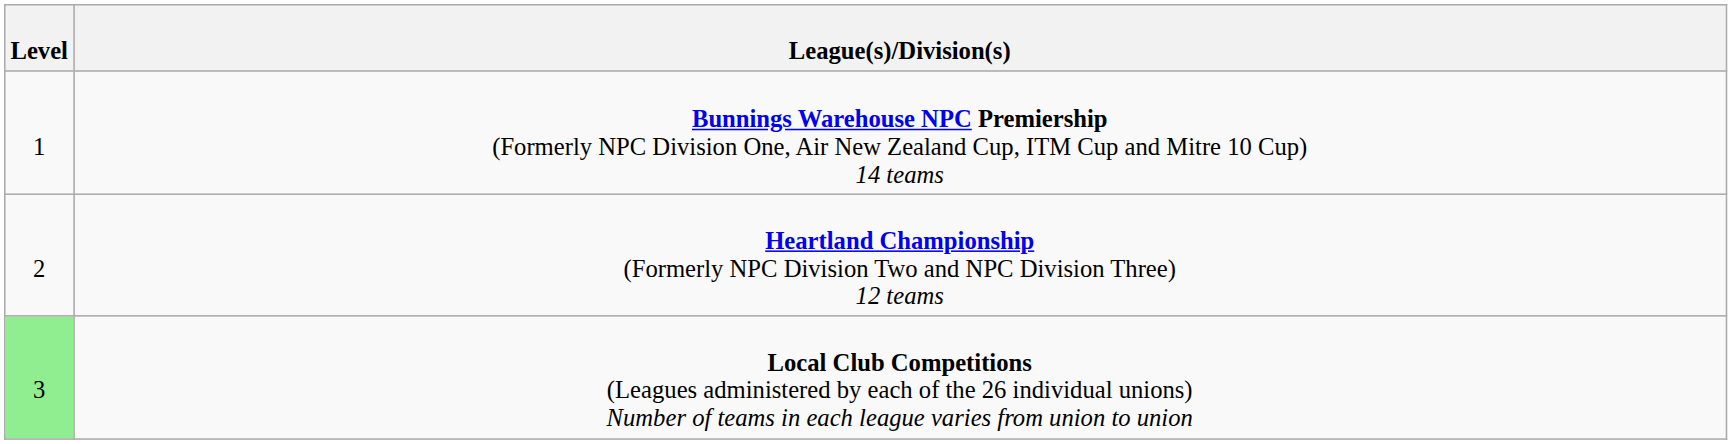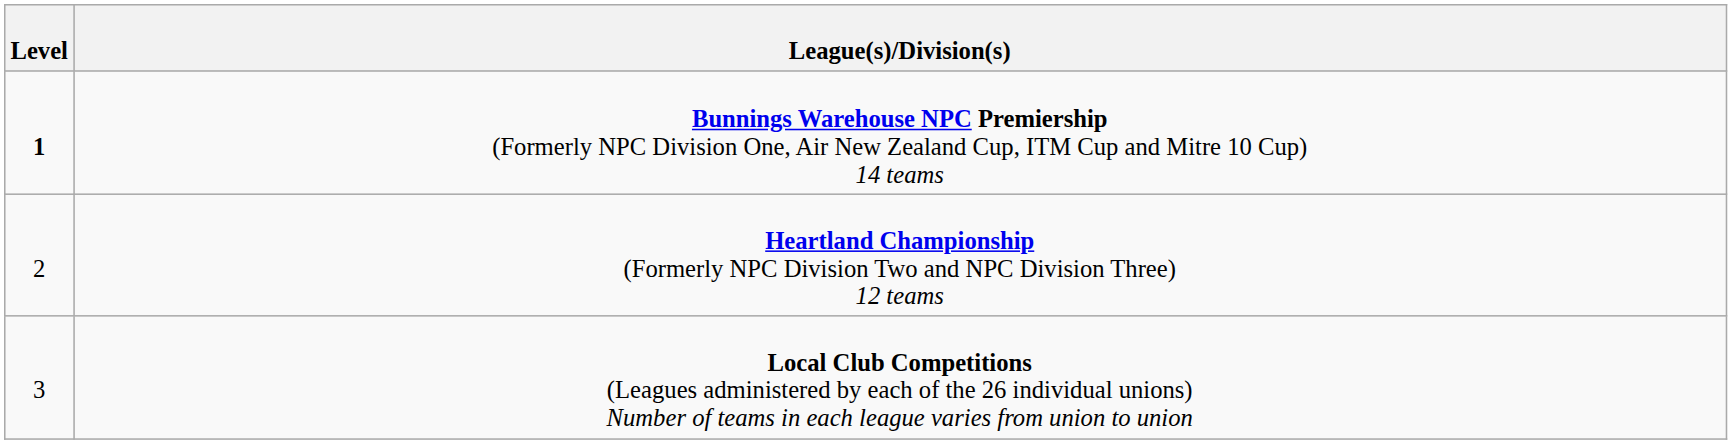(39, 146) normal -> (39, 146) bold
(39, 390) lightgreen background -> (39, 390) no background
